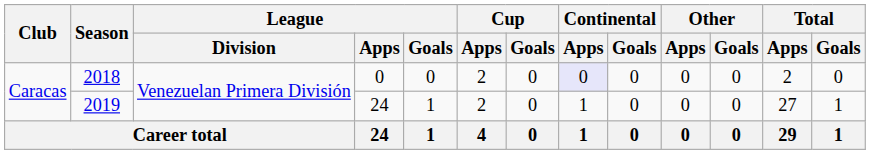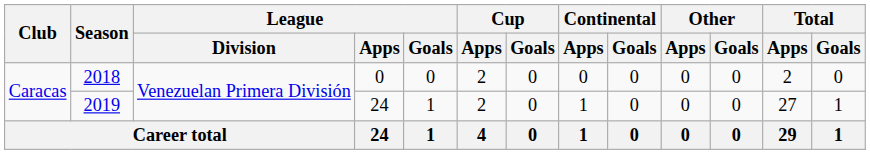(583, 76) lavender background -> (583, 76) no background
